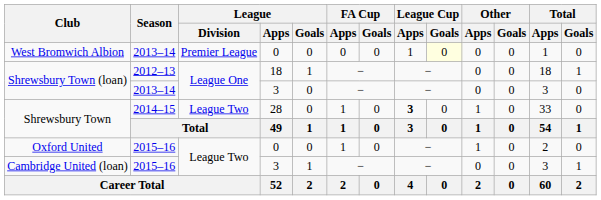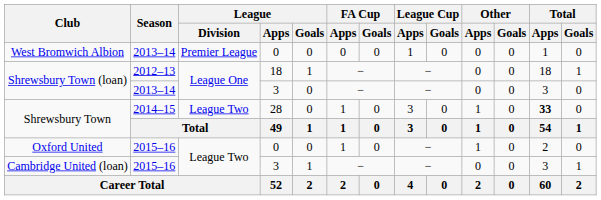(444, 52) lightyellow background -> (444, 52) no background
(410, 109) bold -> (410, 109) normal
(545, 109) normal -> (545, 109) bold
